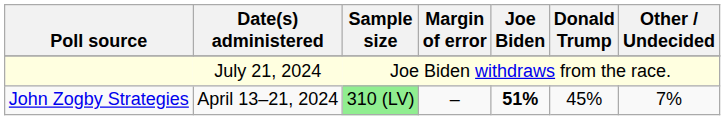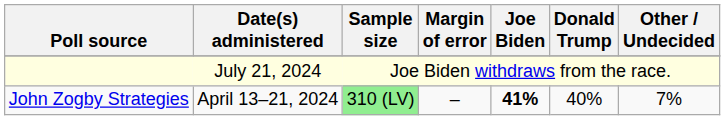(520, 100) 51% -> (520, 100) 41%
(584, 100) 45% -> (584, 100) 40%
